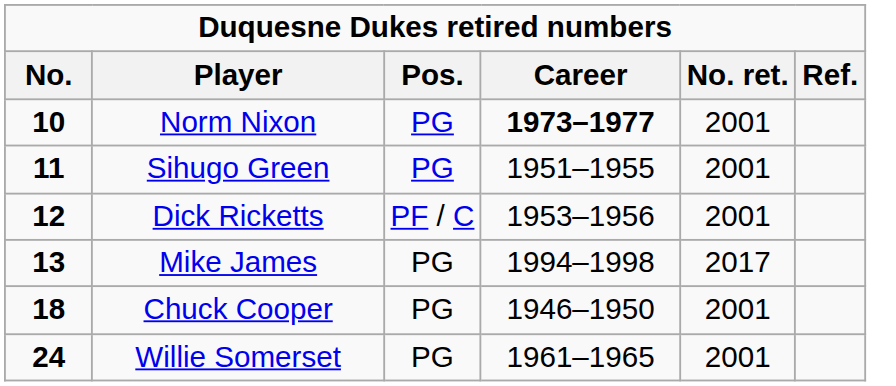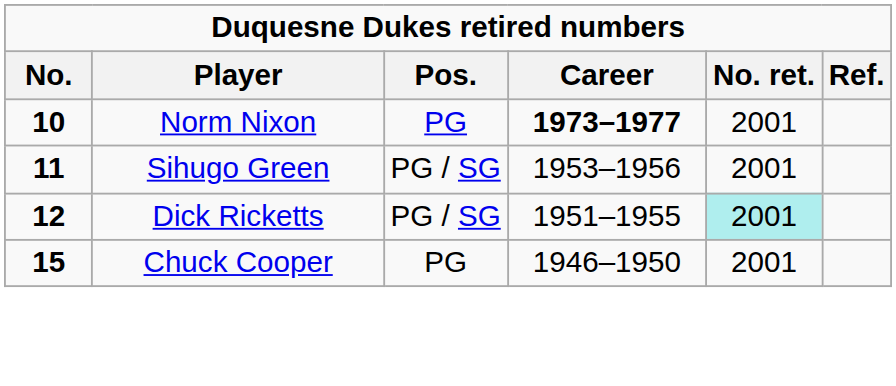(432, 168) PG -> (446, 168) PG / SG
(581, 168) 1951–1955 -> (607, 168) 1953–1956
(432, 215) PF / C -> (446, 215) PG / SG
(581, 215) 1953–1956 -> (607, 215) 1951–1955
(738, 215) no background -> (764, 215) paleturquoise background
- row: (238, 262)
(49, 309) 18 -> (49, 262) 15
- row: (238, 356)
